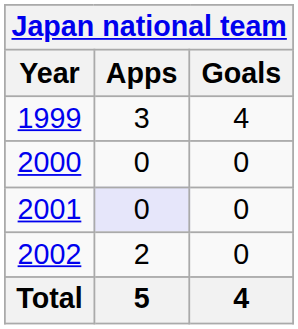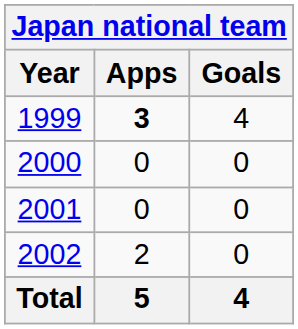(142, 118) normal -> (142, 118) bold
(142, 208) lavender background -> (142, 208) no background
